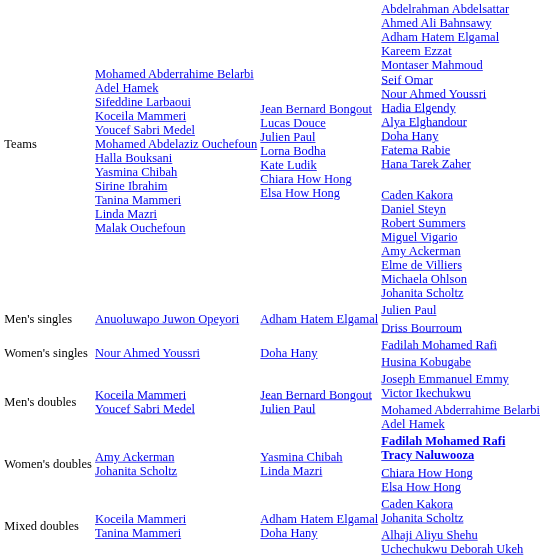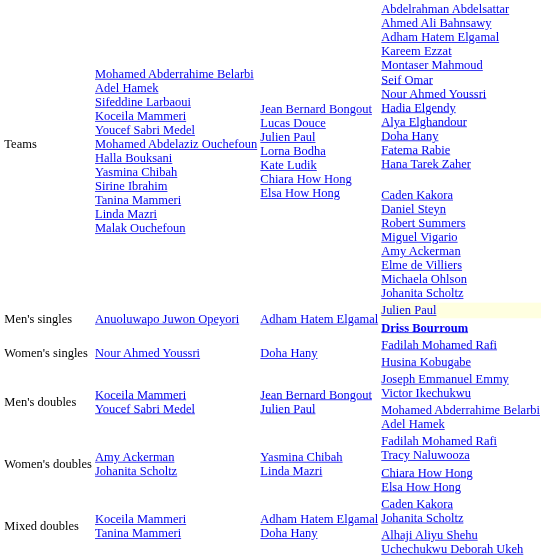(409, 310) no background -> (409, 310) lightyellow background
(422, 327) normal -> (425, 327) bold
(443, 448) bold -> (439, 448) normal
